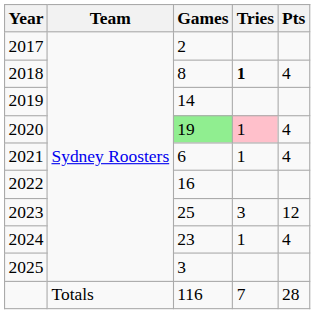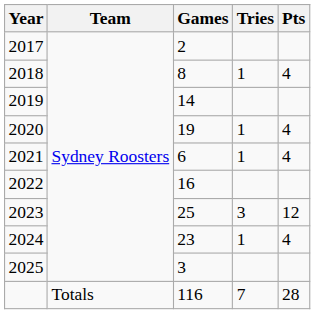(241, 73) bold -> (241, 73) normal
(186, 128) lightgreen background -> (186, 128) no background
(241, 128) pink background -> (241, 128) no background
